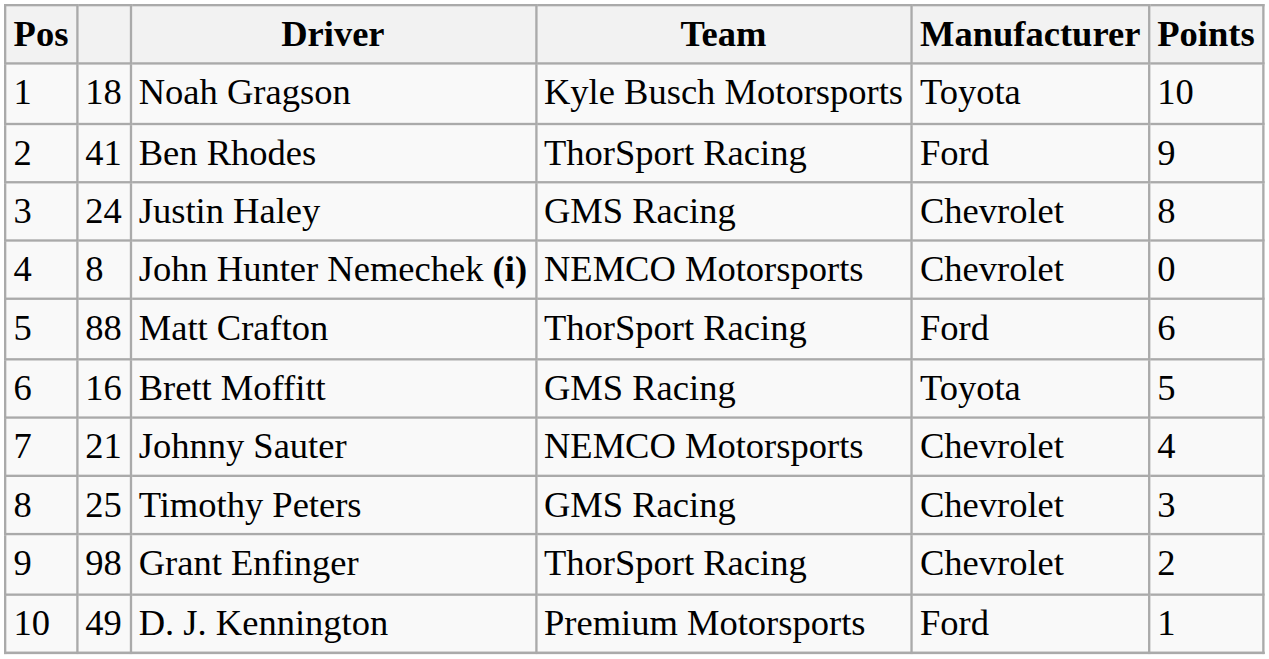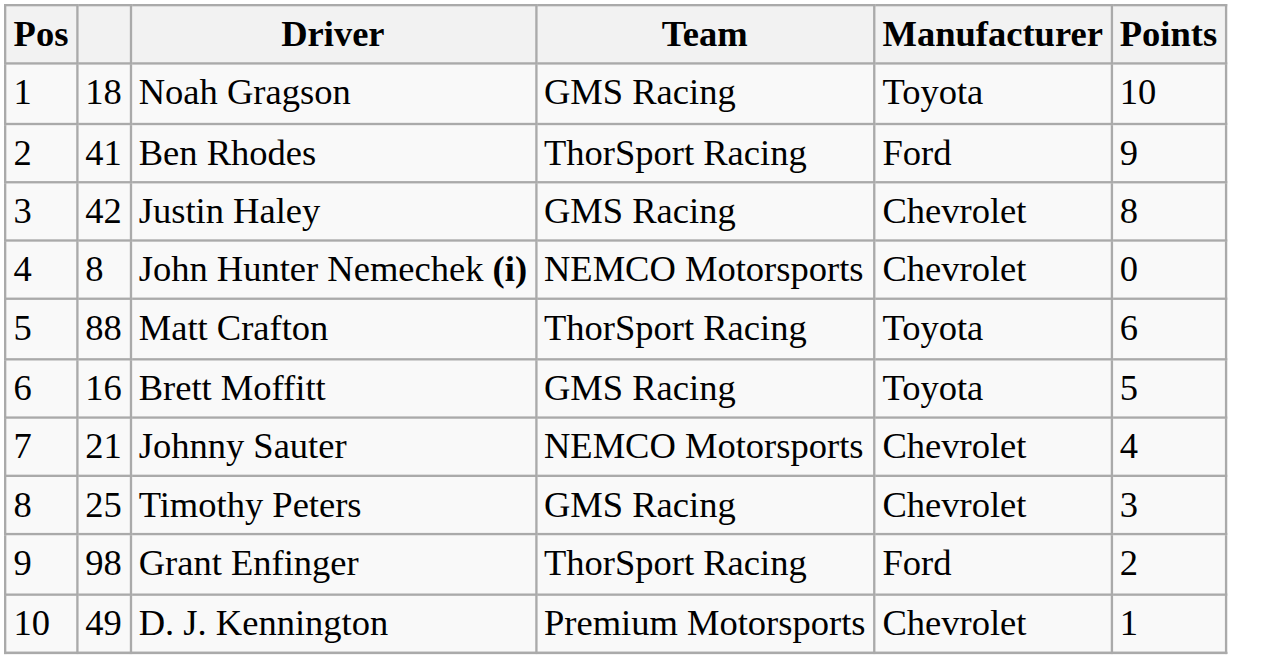(724, 92) Kyle Busch Motorsports -> (640, 92) GMS Racing
(104, 210) 24 -> (104, 210) 42
(954, 327) Ford -> (933, 327) Toyota
(992, 563) Chevrolet -> (917, 563) Ford
(954, 621) Ford -> (954, 621) Chevrolet
